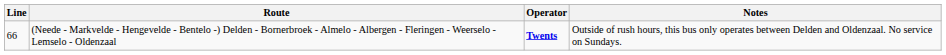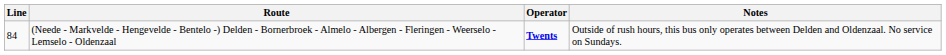(12, 35) 66 -> (12, 35) 84
